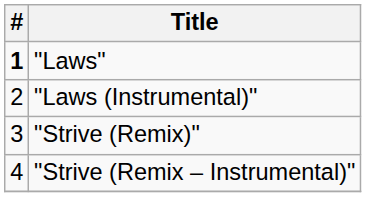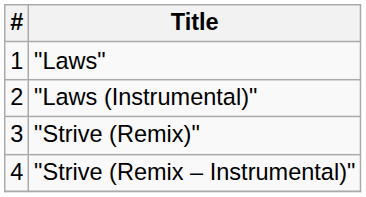(17, 60) bold -> (17, 60) normal
